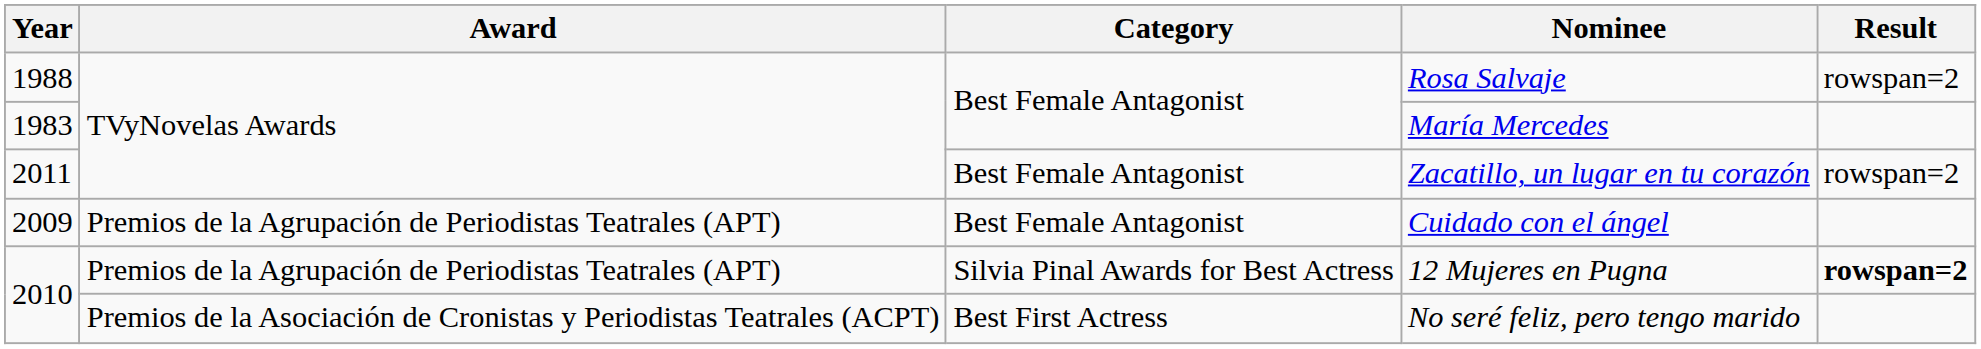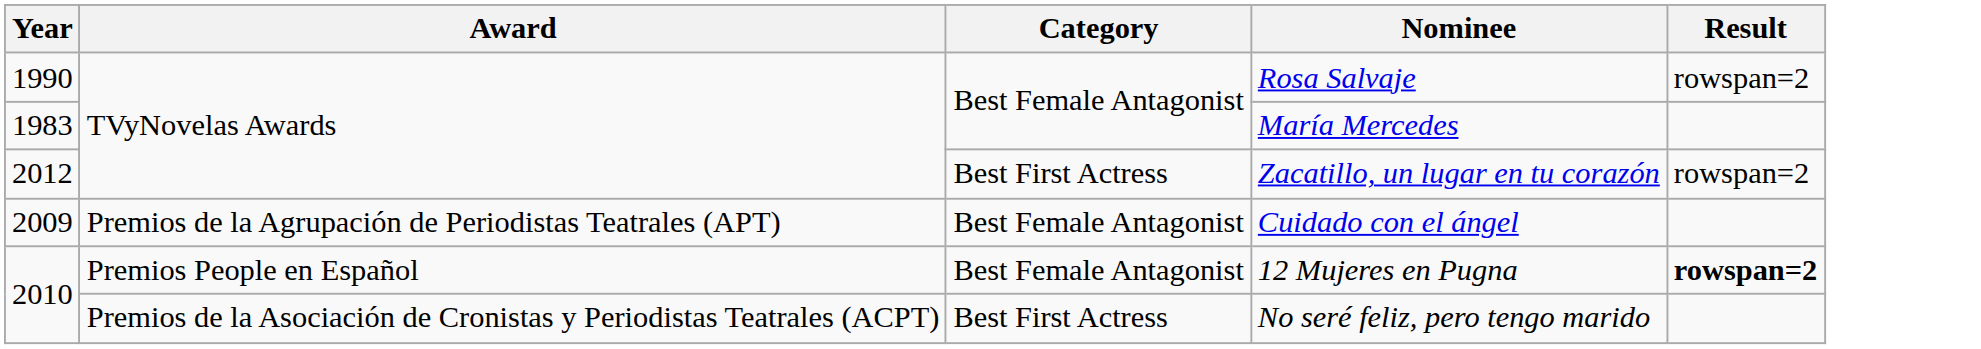(42, 76) 1988 -> (42, 76) 1990
(42, 173) 2011 -> (42, 173) 2012
(1099, 173) Best Female Antagonist -> (1061, 173) Best First Actress
(434, 269) Premios de la Agrupación de Periodistas Teatrales (APT) -> (253, 269) Premios People en Español
(1174, 269) Silvia Pinal Awards for Best Actress -> (1099, 269) Best Female Antagonist
